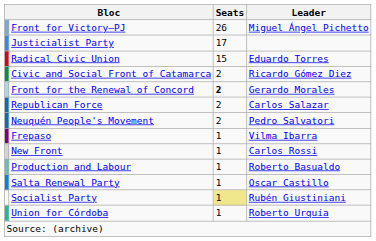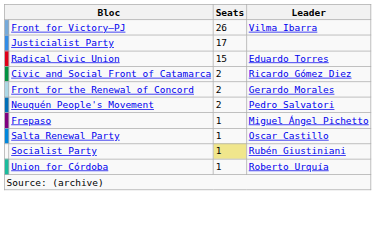(309, 28) Miguel Ángel Pichetto -> (283, 28) Vilma Ibarra
(218, 89) bold -> (218, 89) normal
- row: (57, 105)
(283, 136) Vilma Ibarra -> (309, 120) Miguel Ángel Pichetto
- row: (37, 151)
- row: (71, 167)
